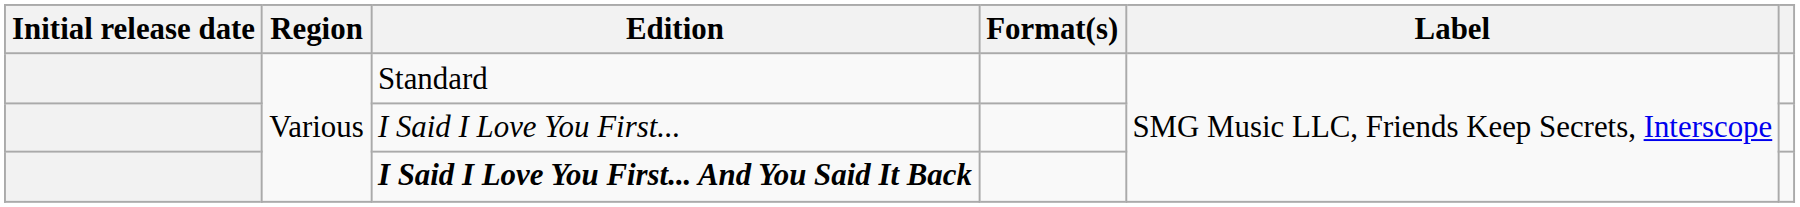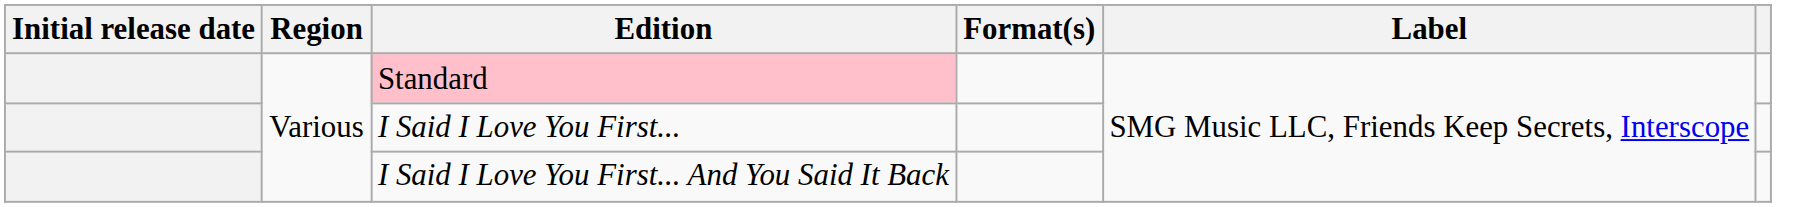(433, 77) no background -> (433, 77) pink background
(675, 175) bold -> (663, 175) normal
